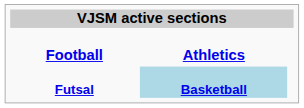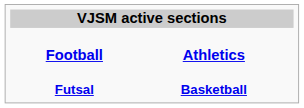(214, 90) lightblue background -> (214, 90) no background
